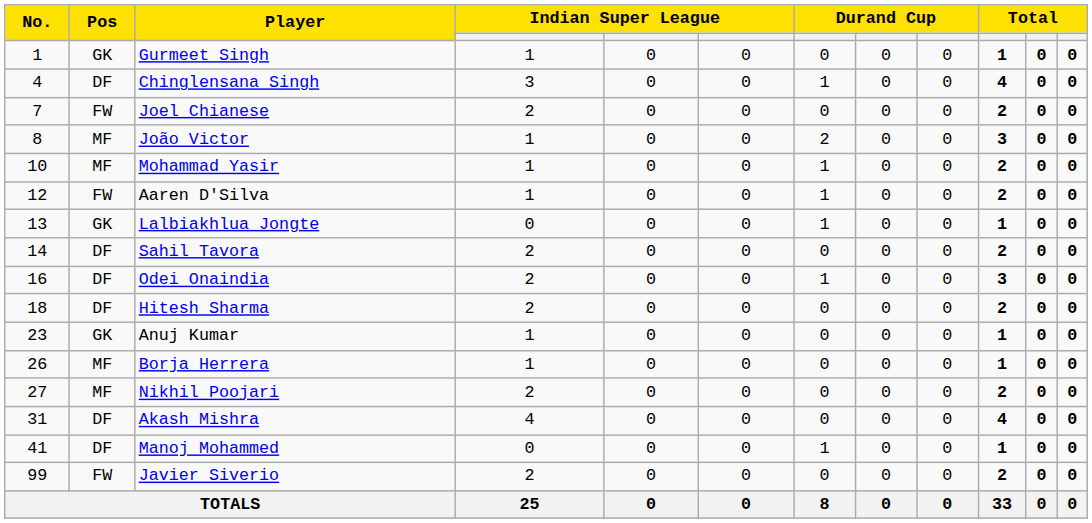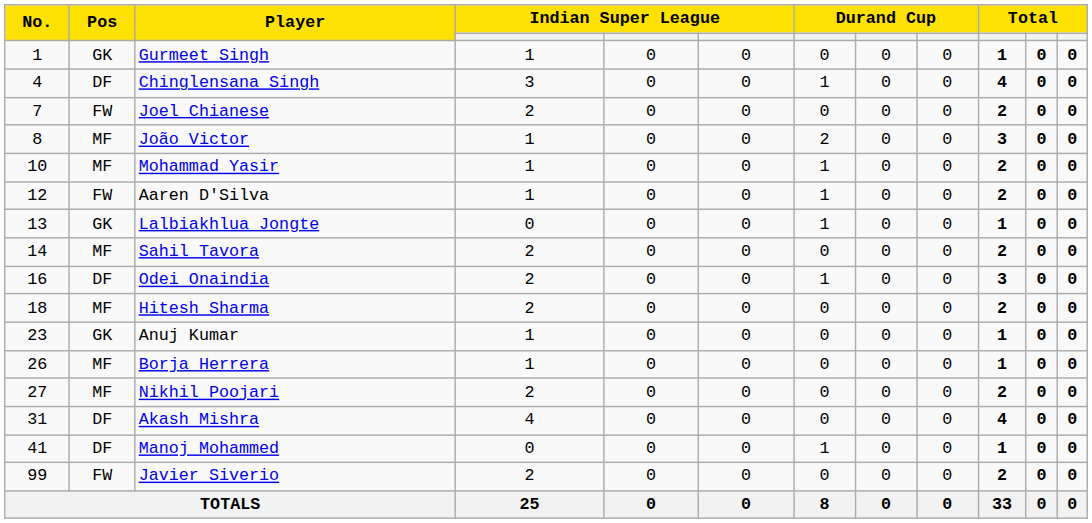(102, 251) DF -> (102, 251) MF
(102, 308) DF -> (102, 308) MF
